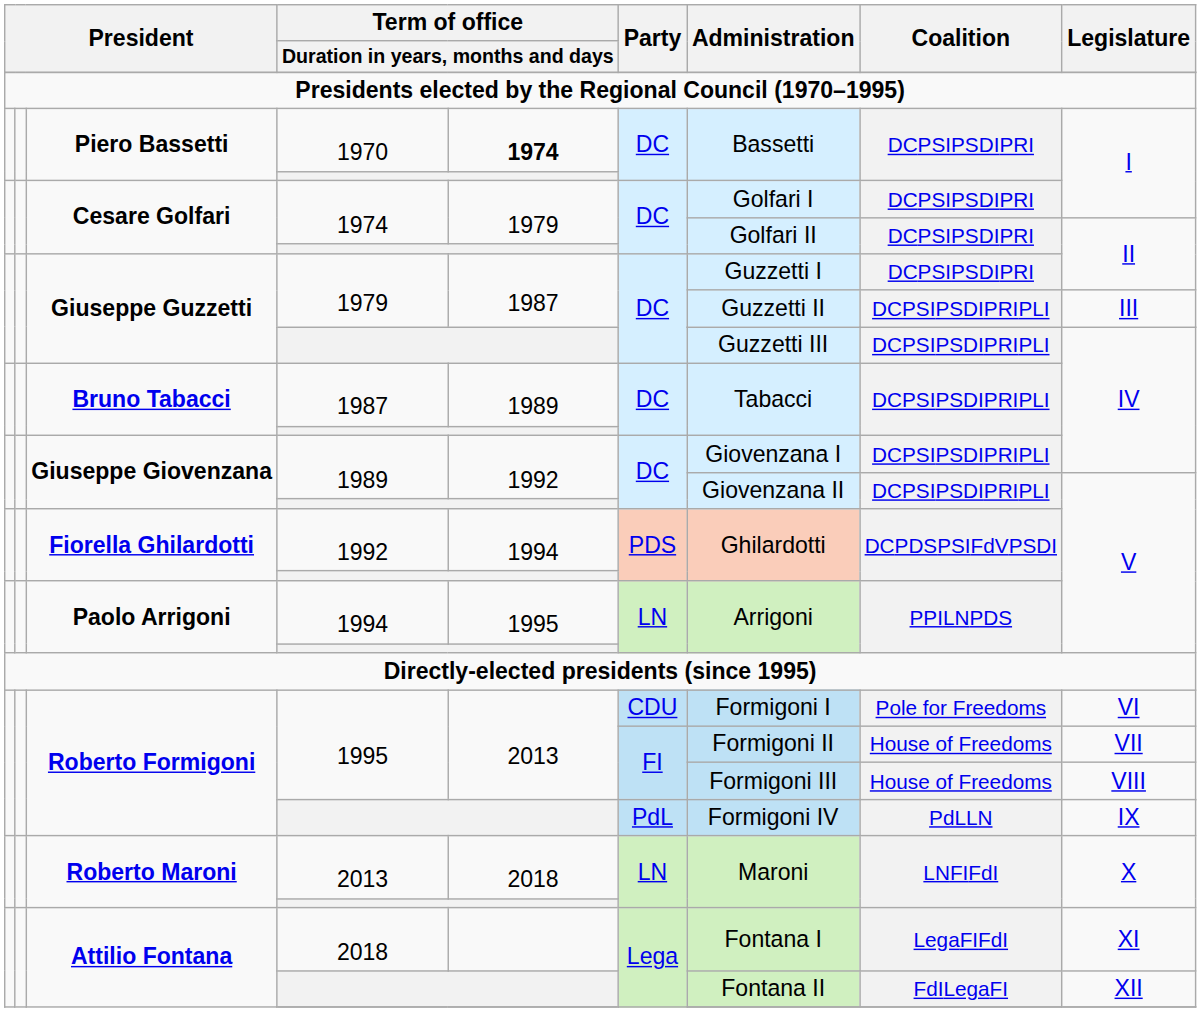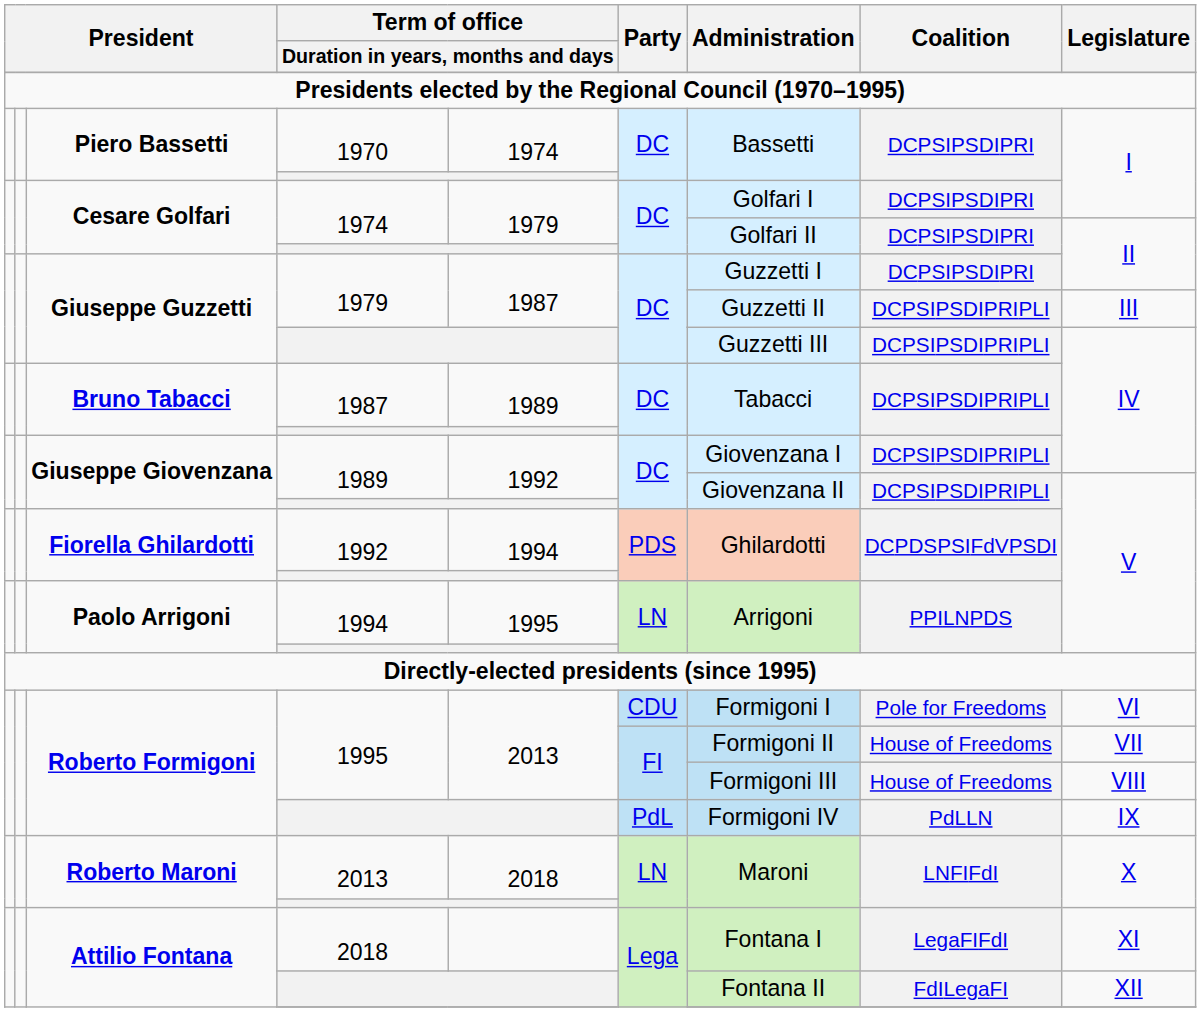(533, 152) bold -> (533, 152) normal
